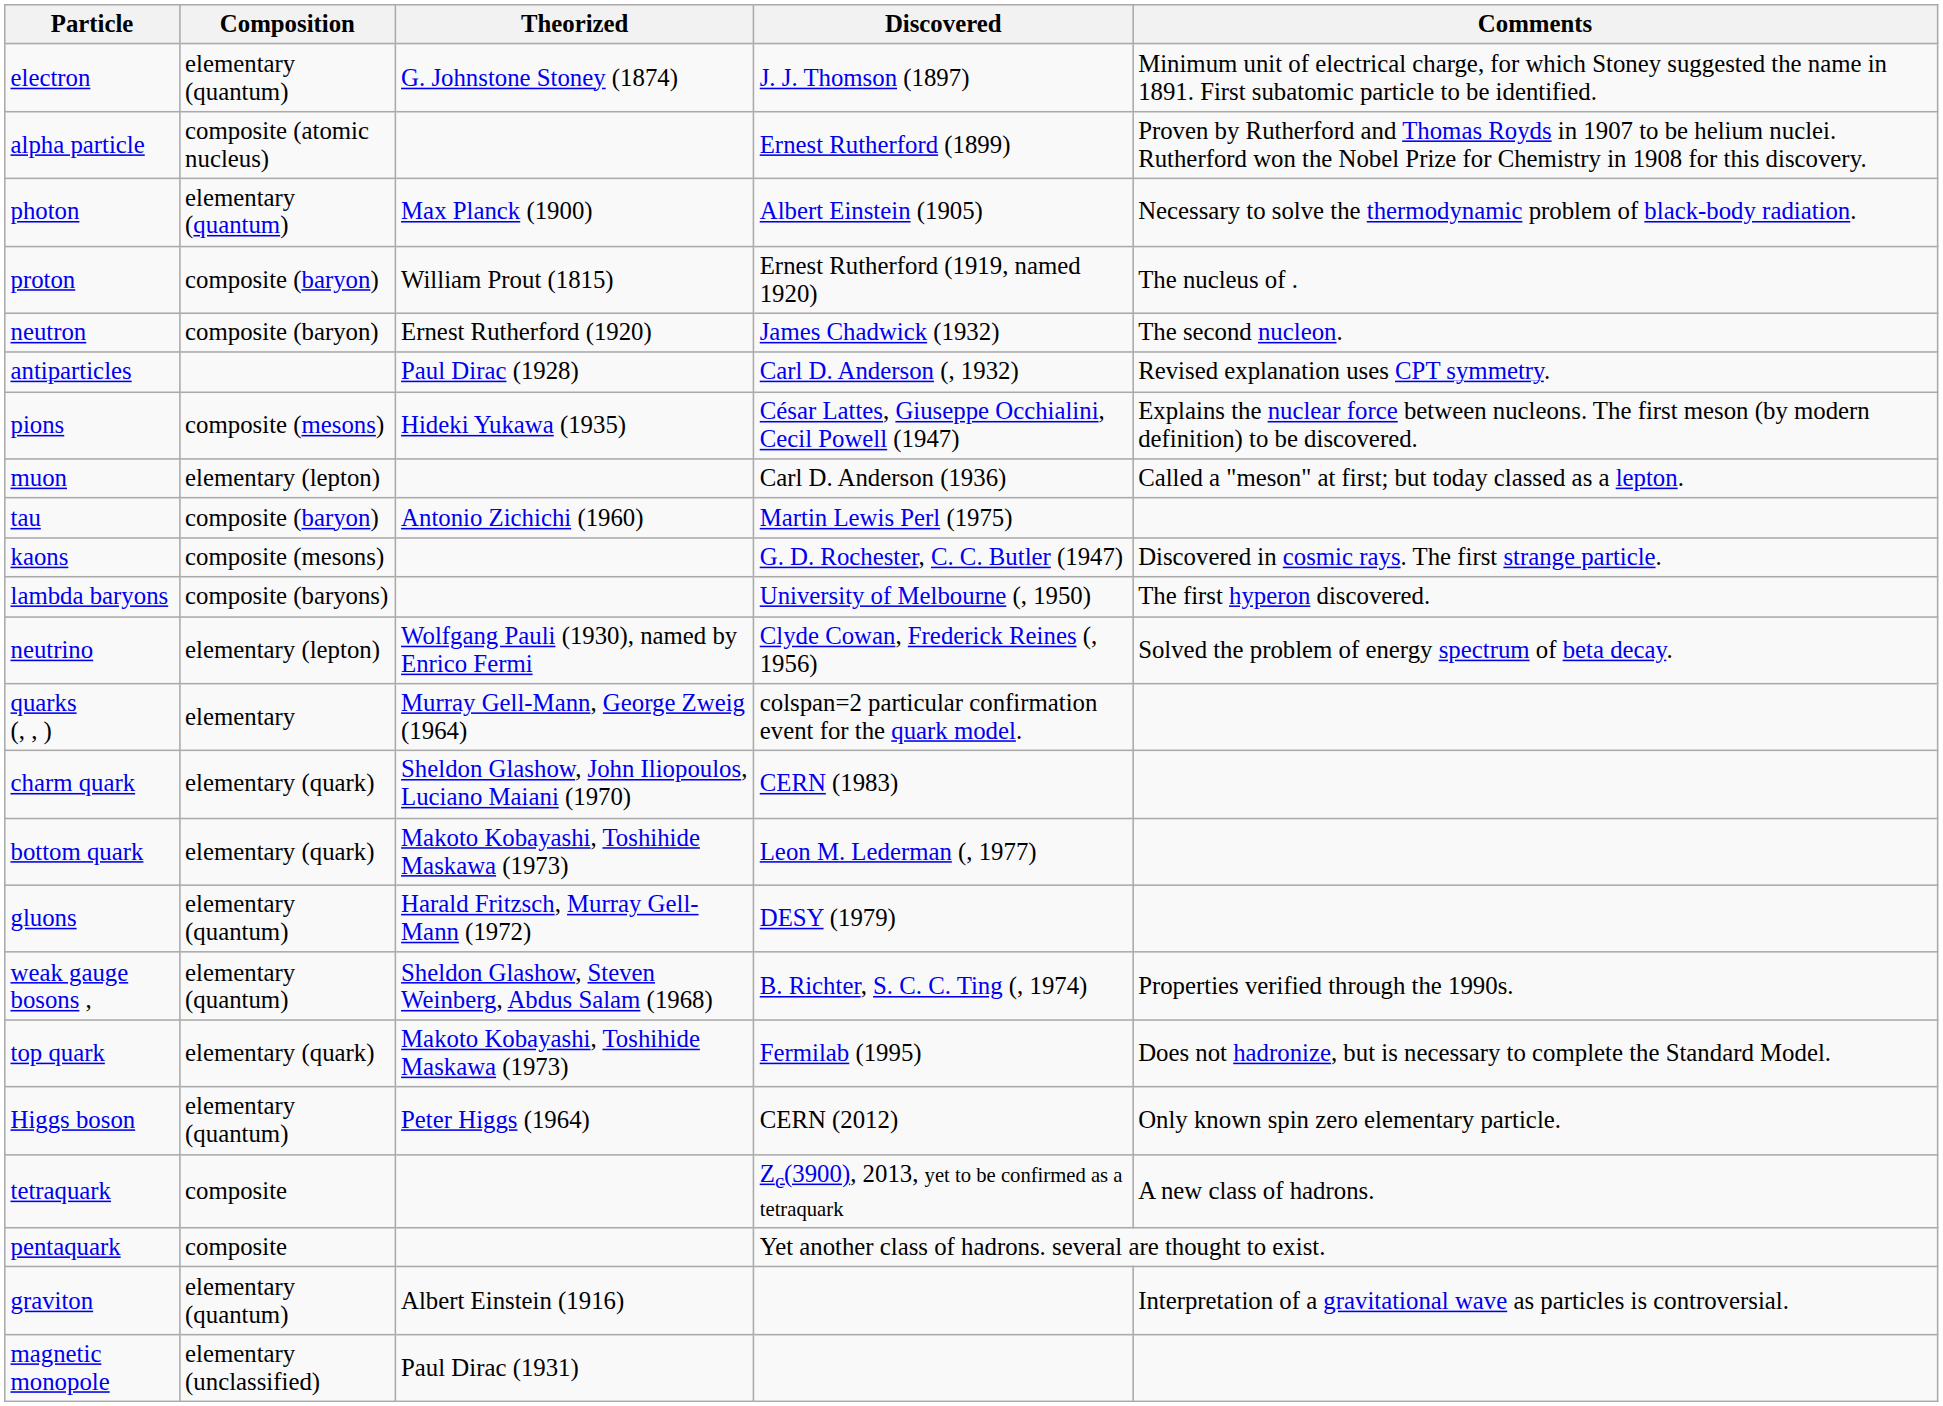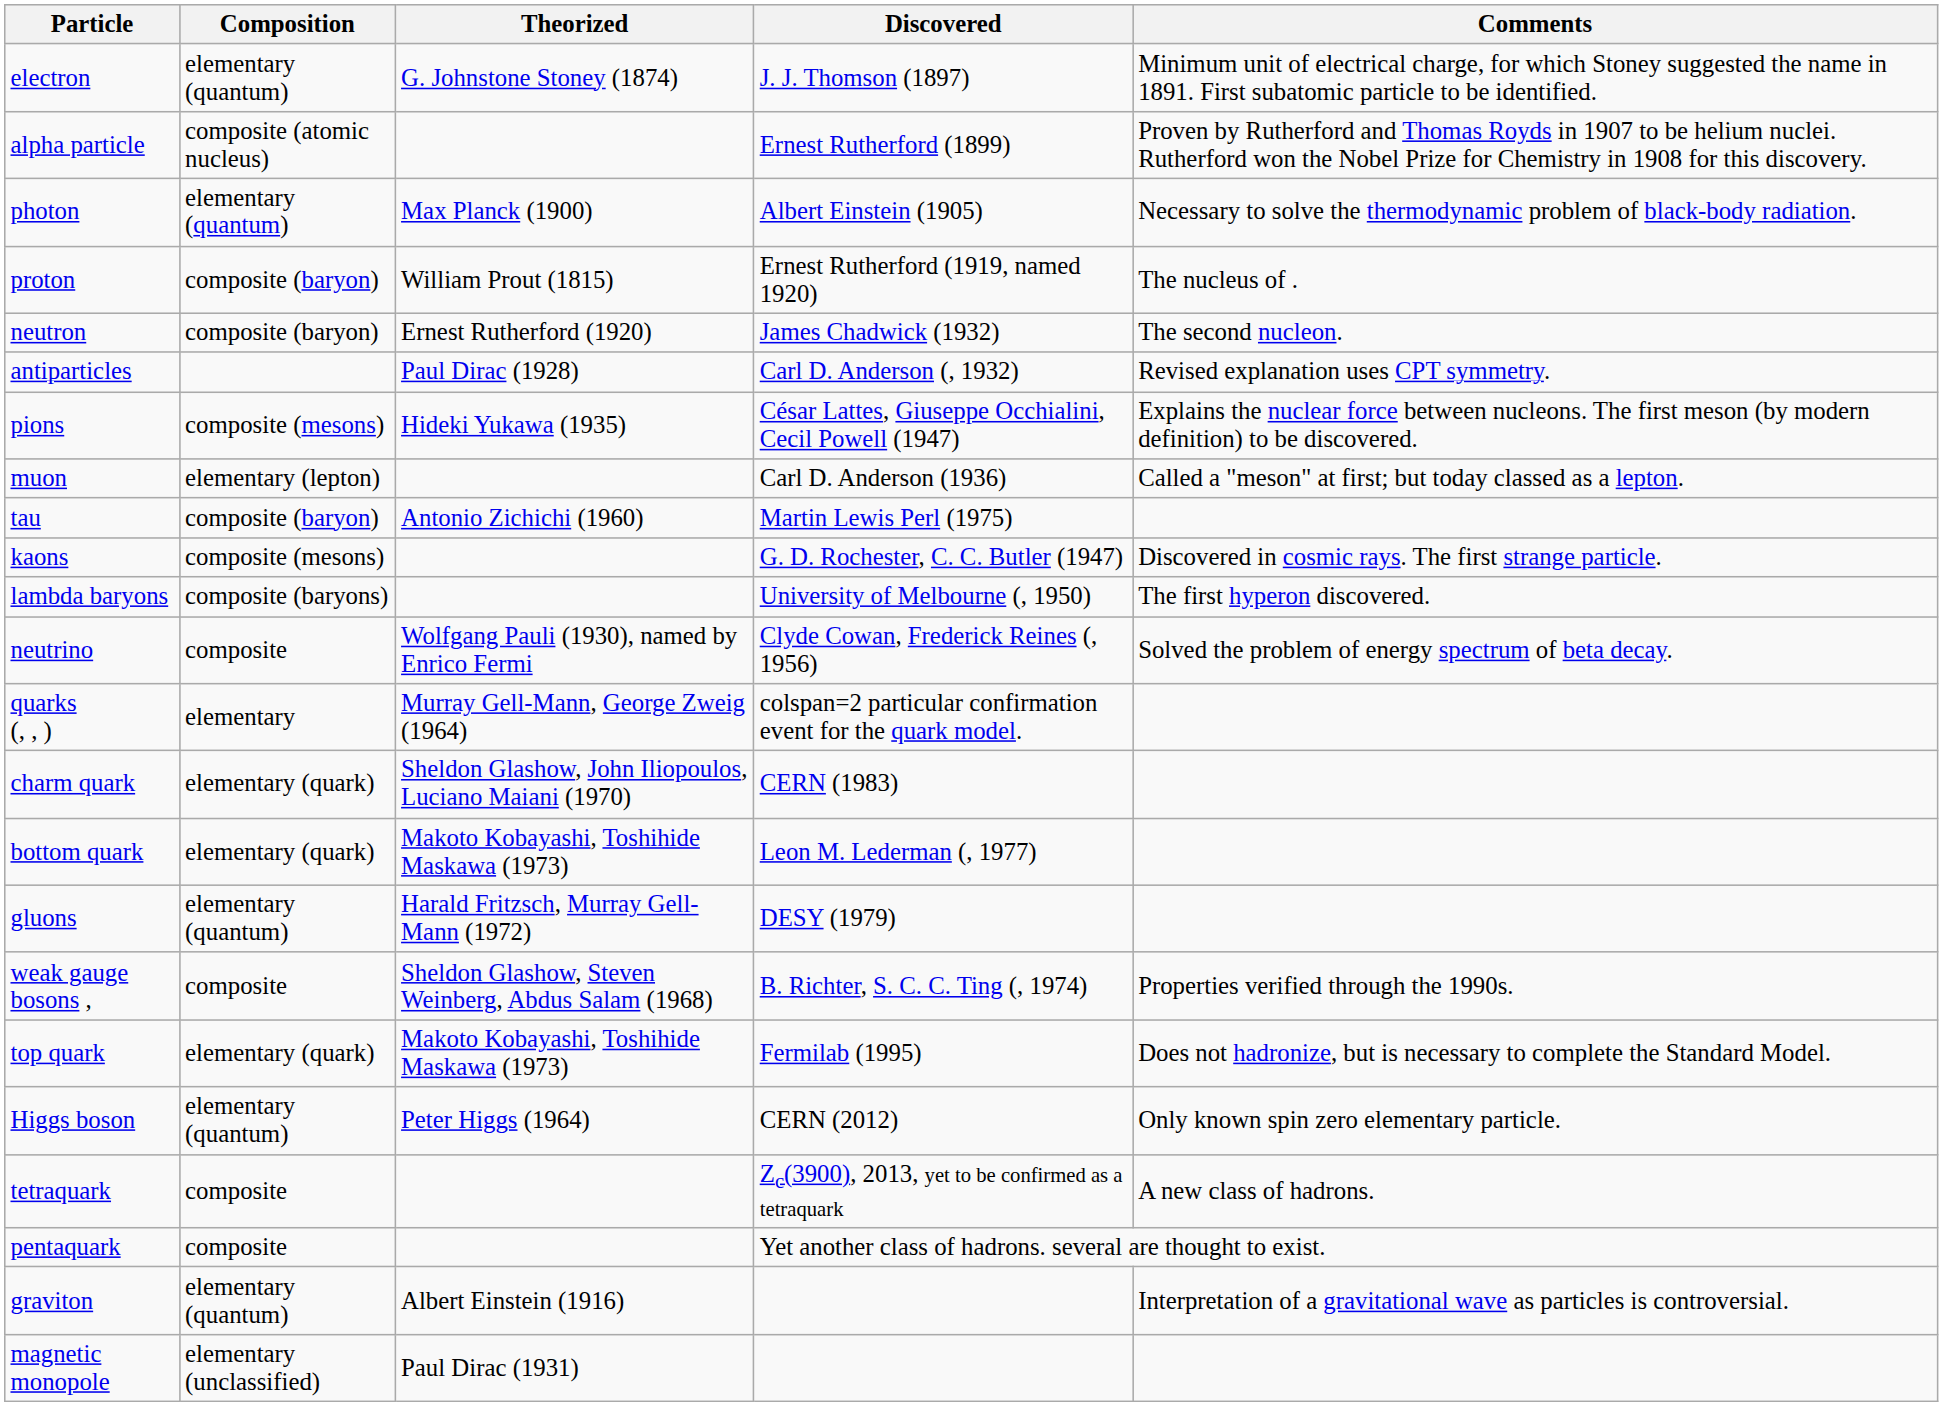(283, 649) elementary (lepton) -> (236, 649) composite
(240, 985) elementary (quantum) -> (236, 985) composite
